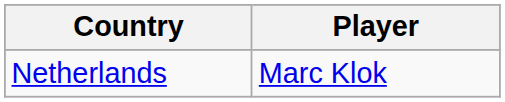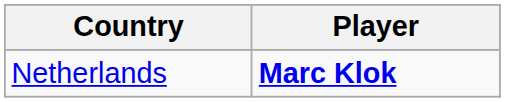(323, 73) normal -> (328, 73) bold
